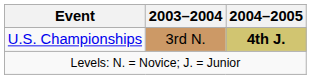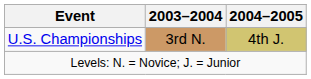(266, 39) bold -> (266, 39) normal
